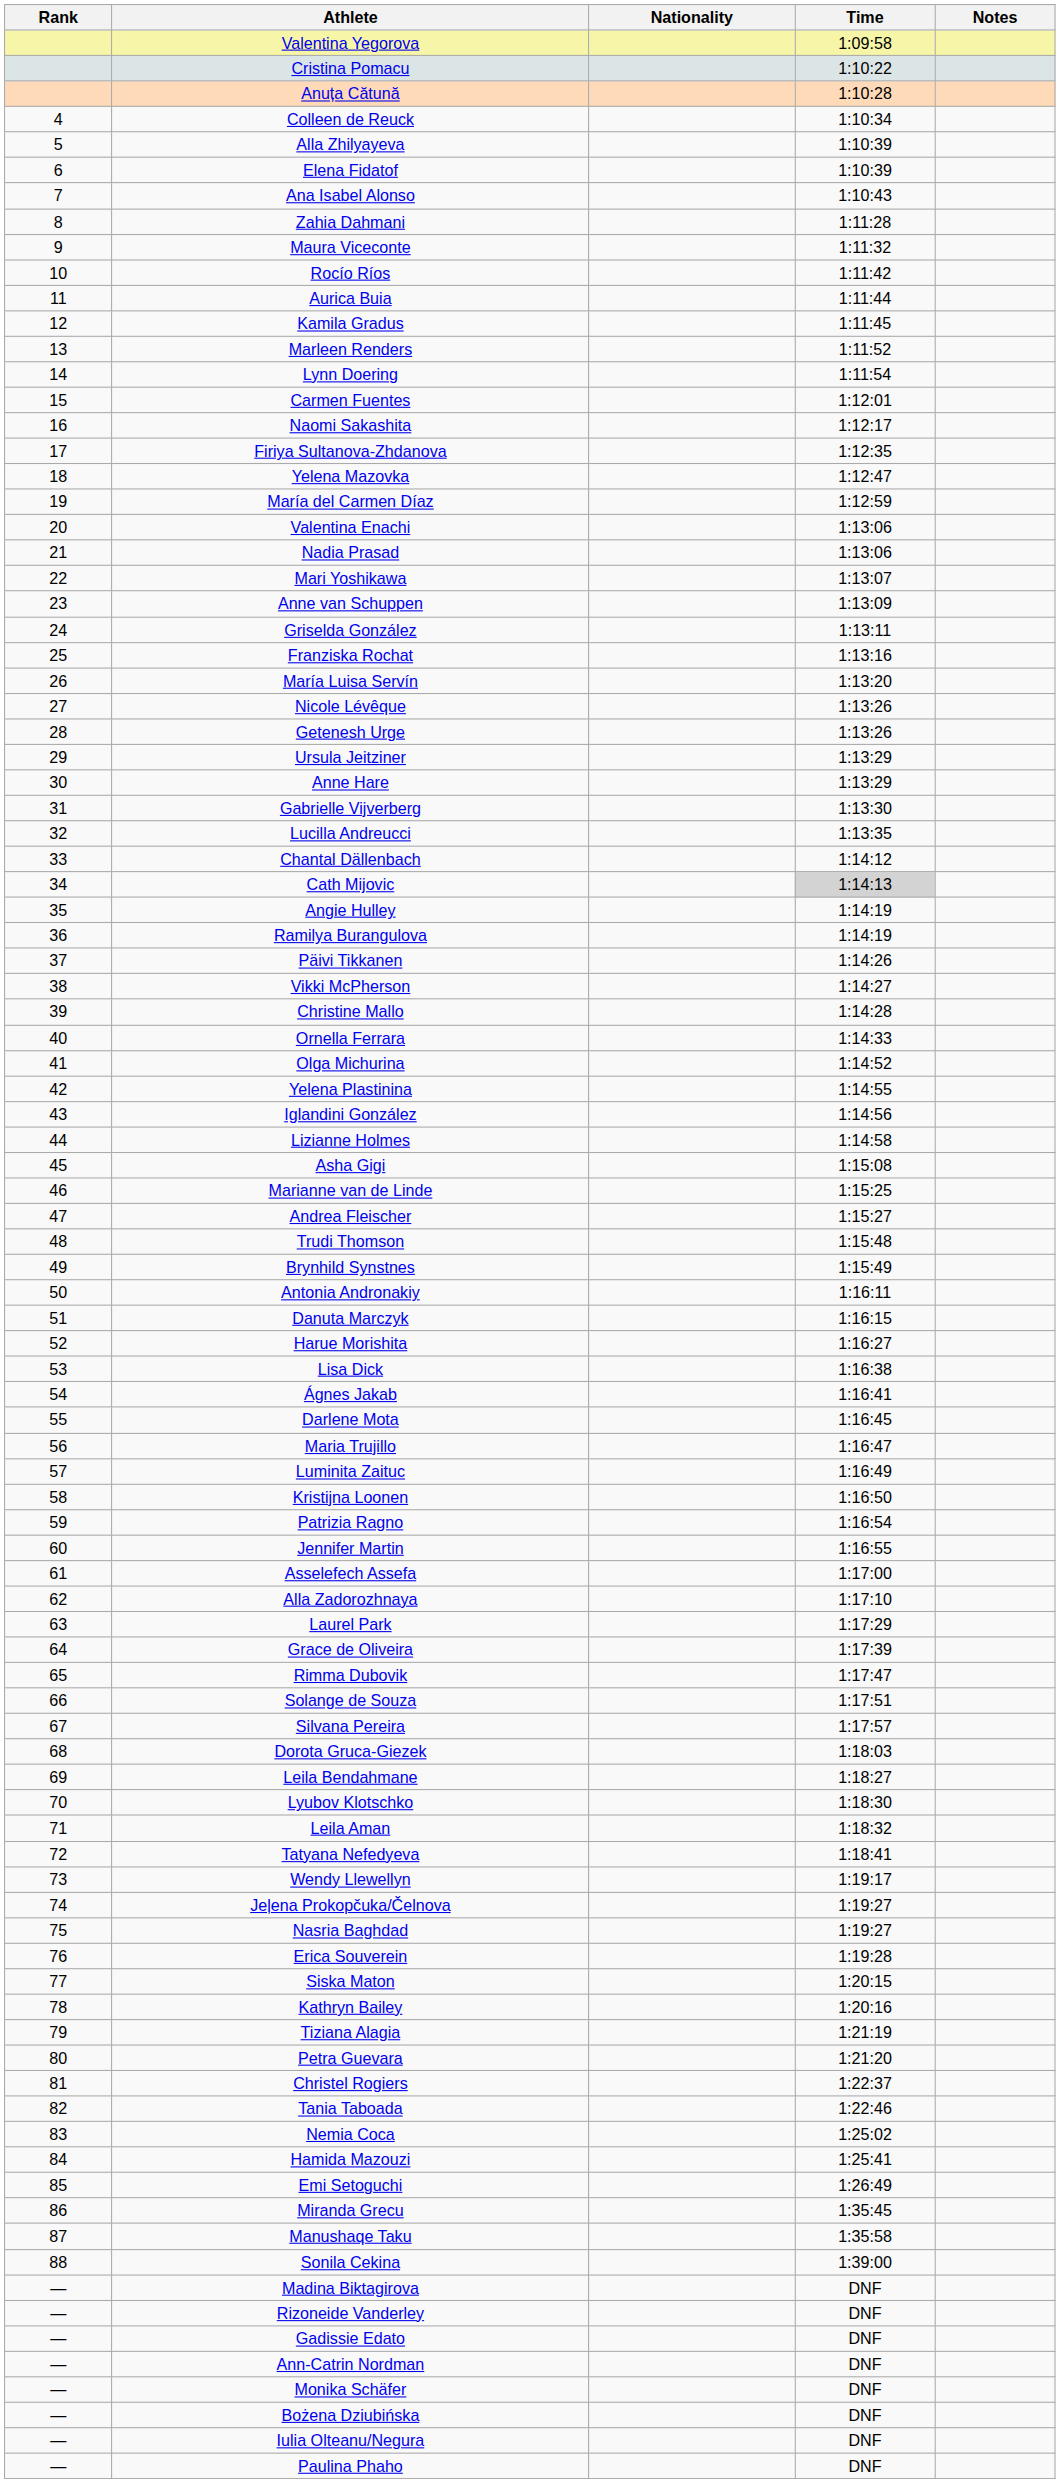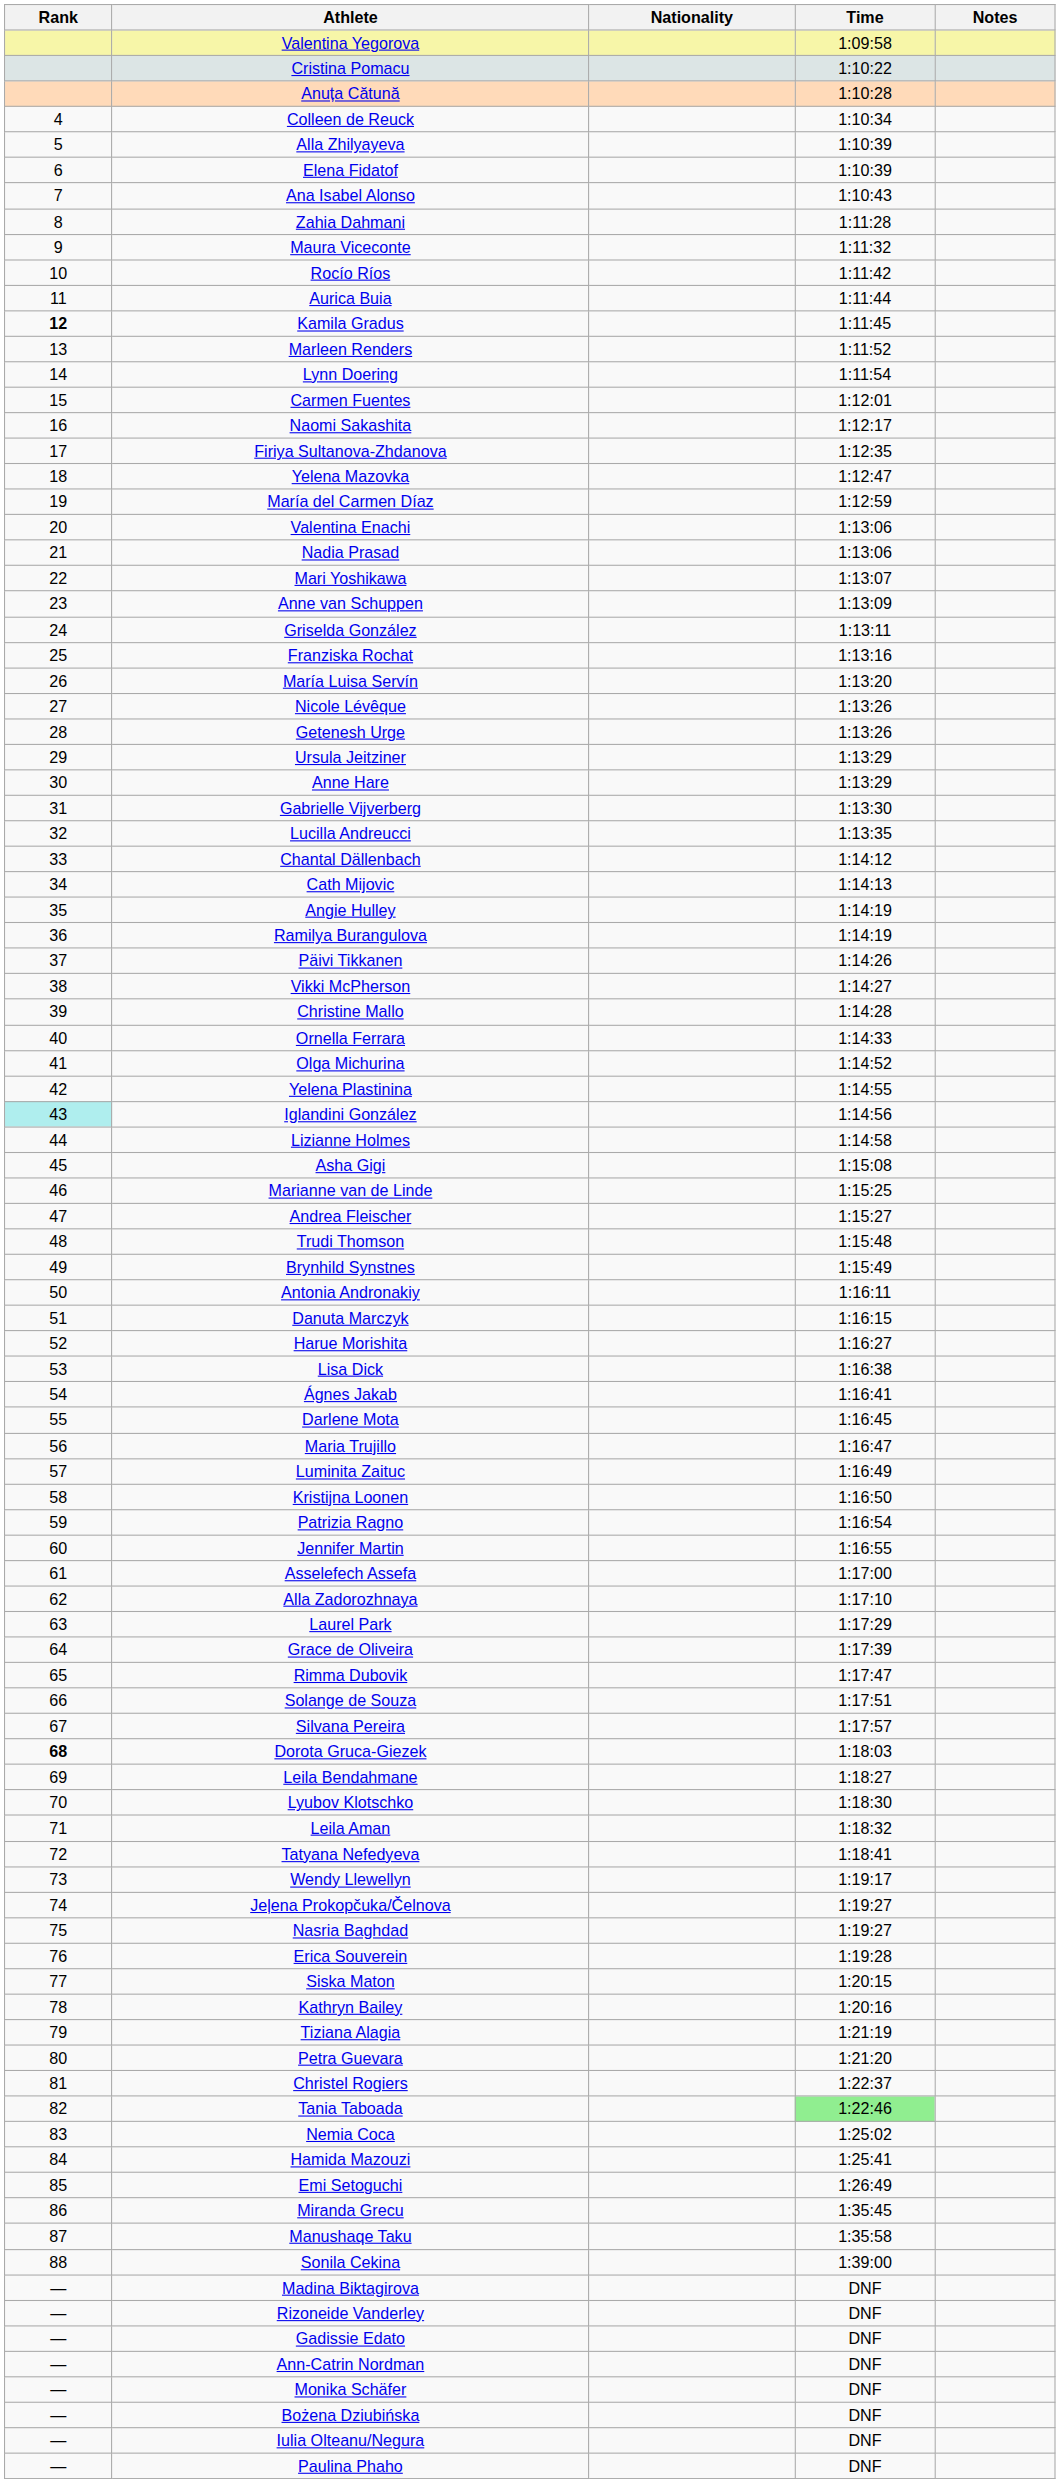(58, 324) normal -> (58, 324) bold
(865, 885) lightgrey background -> (865, 885) no background
(58, 1114) no background -> (58, 1114) paleturquoise background
(58, 1752) normal -> (58, 1752) bold
(865, 2109) no background -> (865, 2109) lightgreen background
